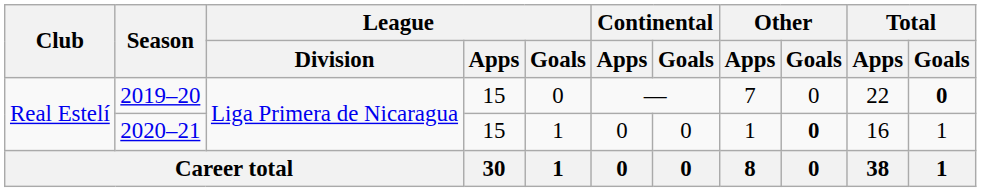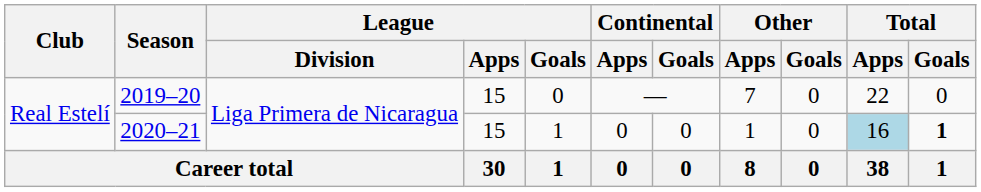(942, 95) bold -> (942, 95) normal
(814, 131) bold -> (814, 131) normal
(878, 131) no background -> (878, 131) lightblue background
(942, 131) normal -> (942, 131) bold
